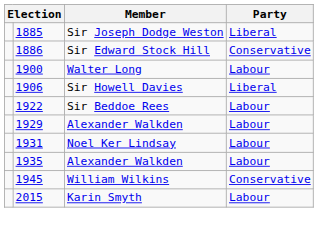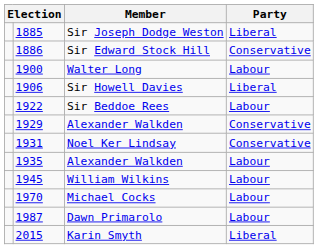(249, 124) Labour -> (270, 124) Conservative
(249, 143) Labour -> (270, 143) Conservative
(270, 180) Conservative -> (249, 180) Labour
+ row: (29, 198)
+ row: (29, 216)
(249, 198) Labour -> (253, 235) Liberal
